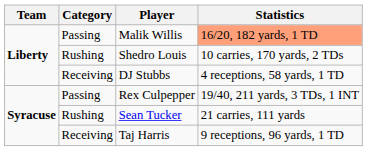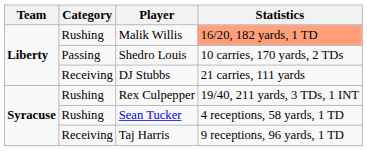(81, 35) Passing -> (83, 35) Rushing
(83, 55) Rushing -> (81, 55) Passing
(272, 75) 4 receptions, 58 yards, 1 TD -> (253, 75) 21 carries, 111 yards
(81, 95) Passing -> (83, 95) Rushing
(253, 115) 21 carries, 111 yards -> (272, 115) 4 receptions, 58 yards, 1 TD
